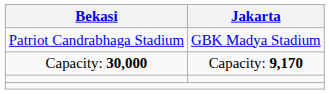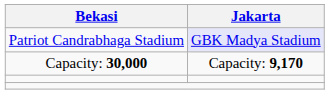(256, 39) no background -> (256, 39) lavender background
